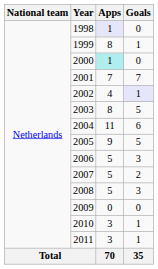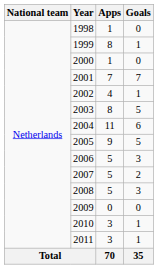(110, 28) lavender background -> (110, 28) no background
(110, 61) paleturquoise background -> (110, 61) no background
(138, 93) lavender background -> (138, 93) no background
